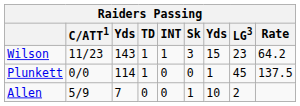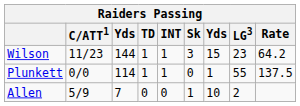(125, 55) 143 -> (125, 55) 144
(164, 73) 0 -> (164, 73) 1
(240, 73) 45 -> (240, 73) 55
